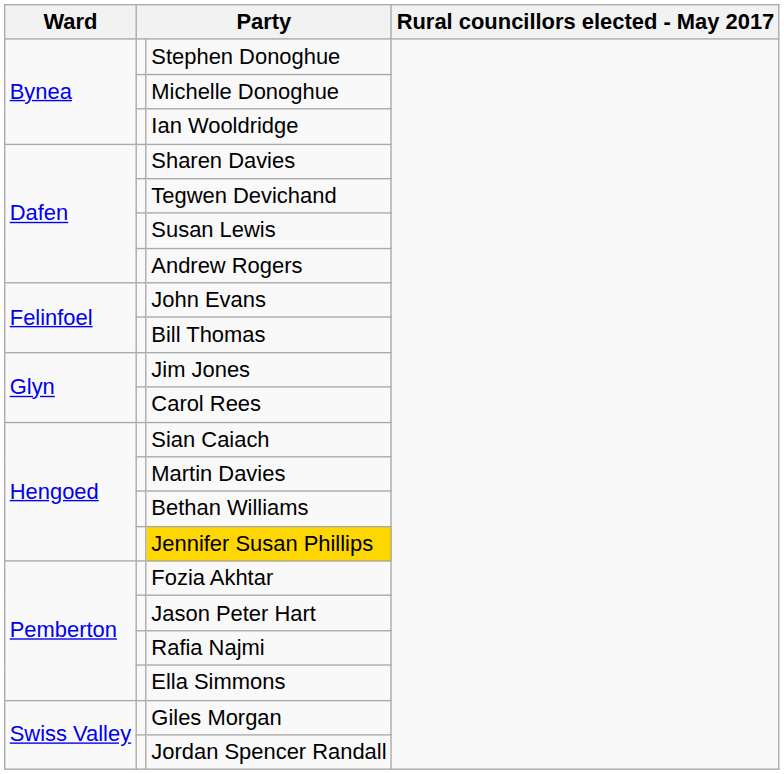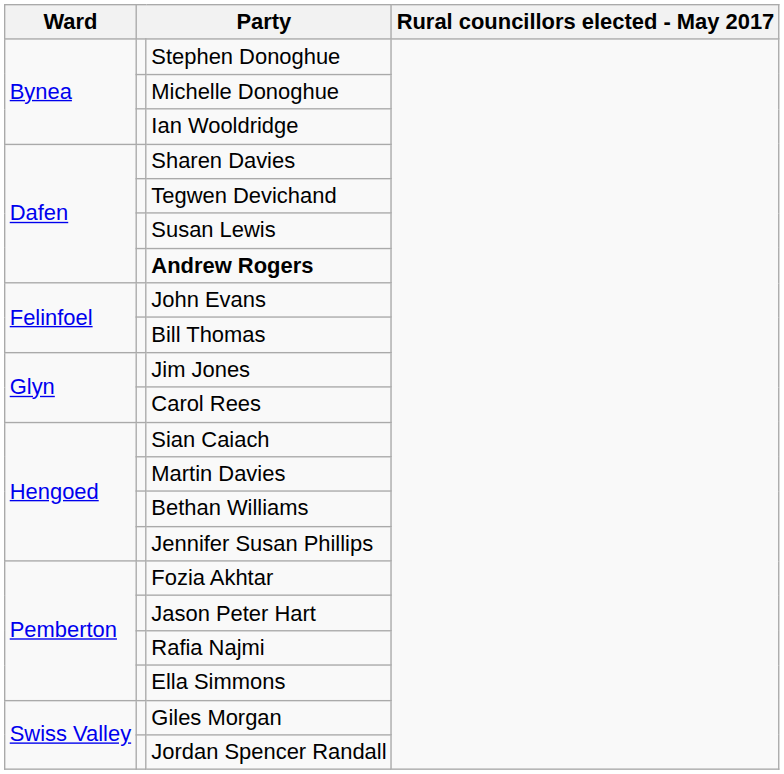(227, 265) normal -> (232, 265) bold
(262, 543) gold background -> (262, 543) no background
